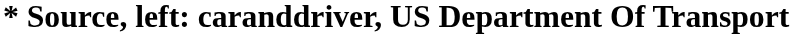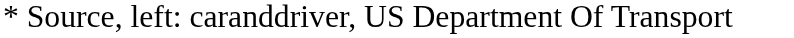(396, 16) bold -> (368, 16) normal
